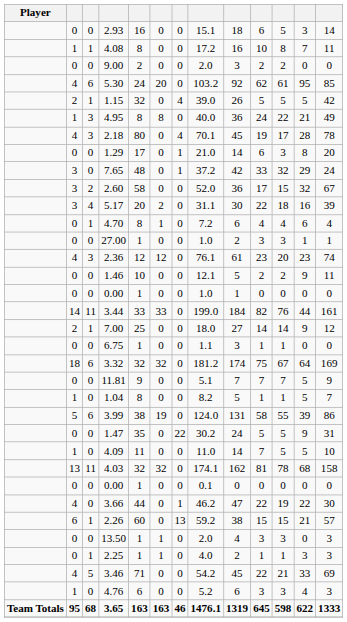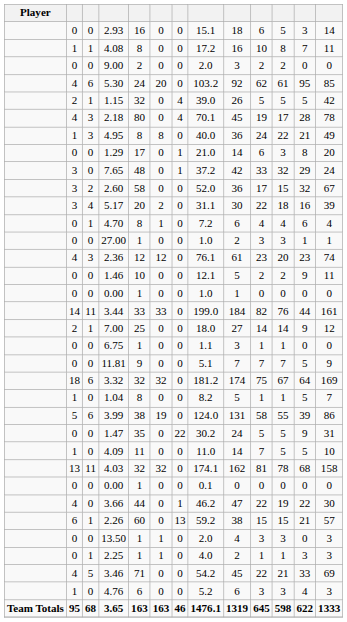rows swapped: (74, 135) <-> (74, 118)
rows swapped: (74, 363) <-> (74, 380)
